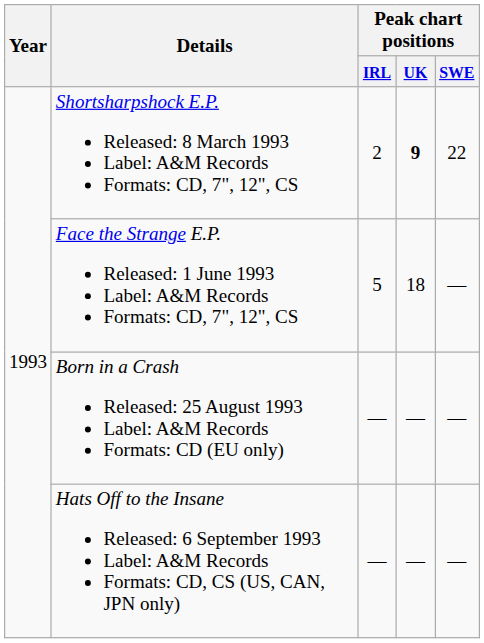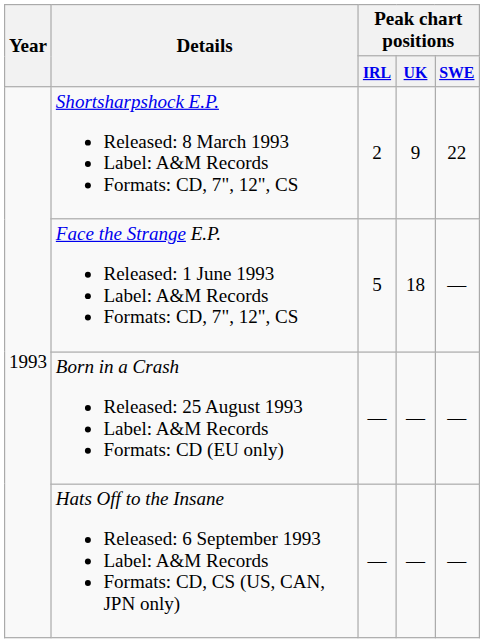(416, 152) bold -> (416, 152) normal
